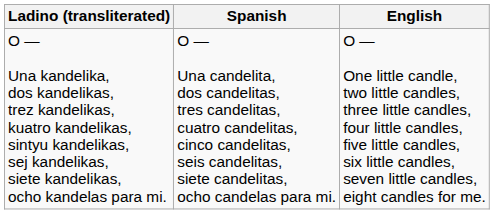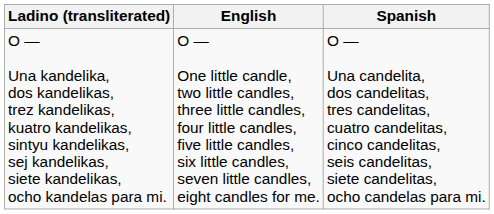columns swapped: (414, 16) <-> (257, 16)
